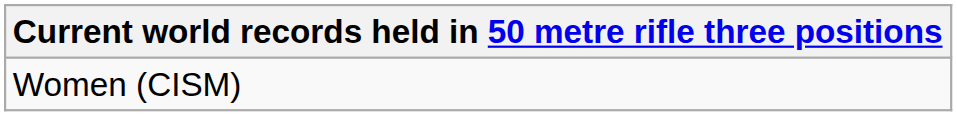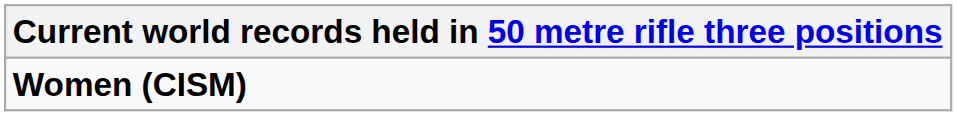(127, 84) normal -> (130, 84) bold
